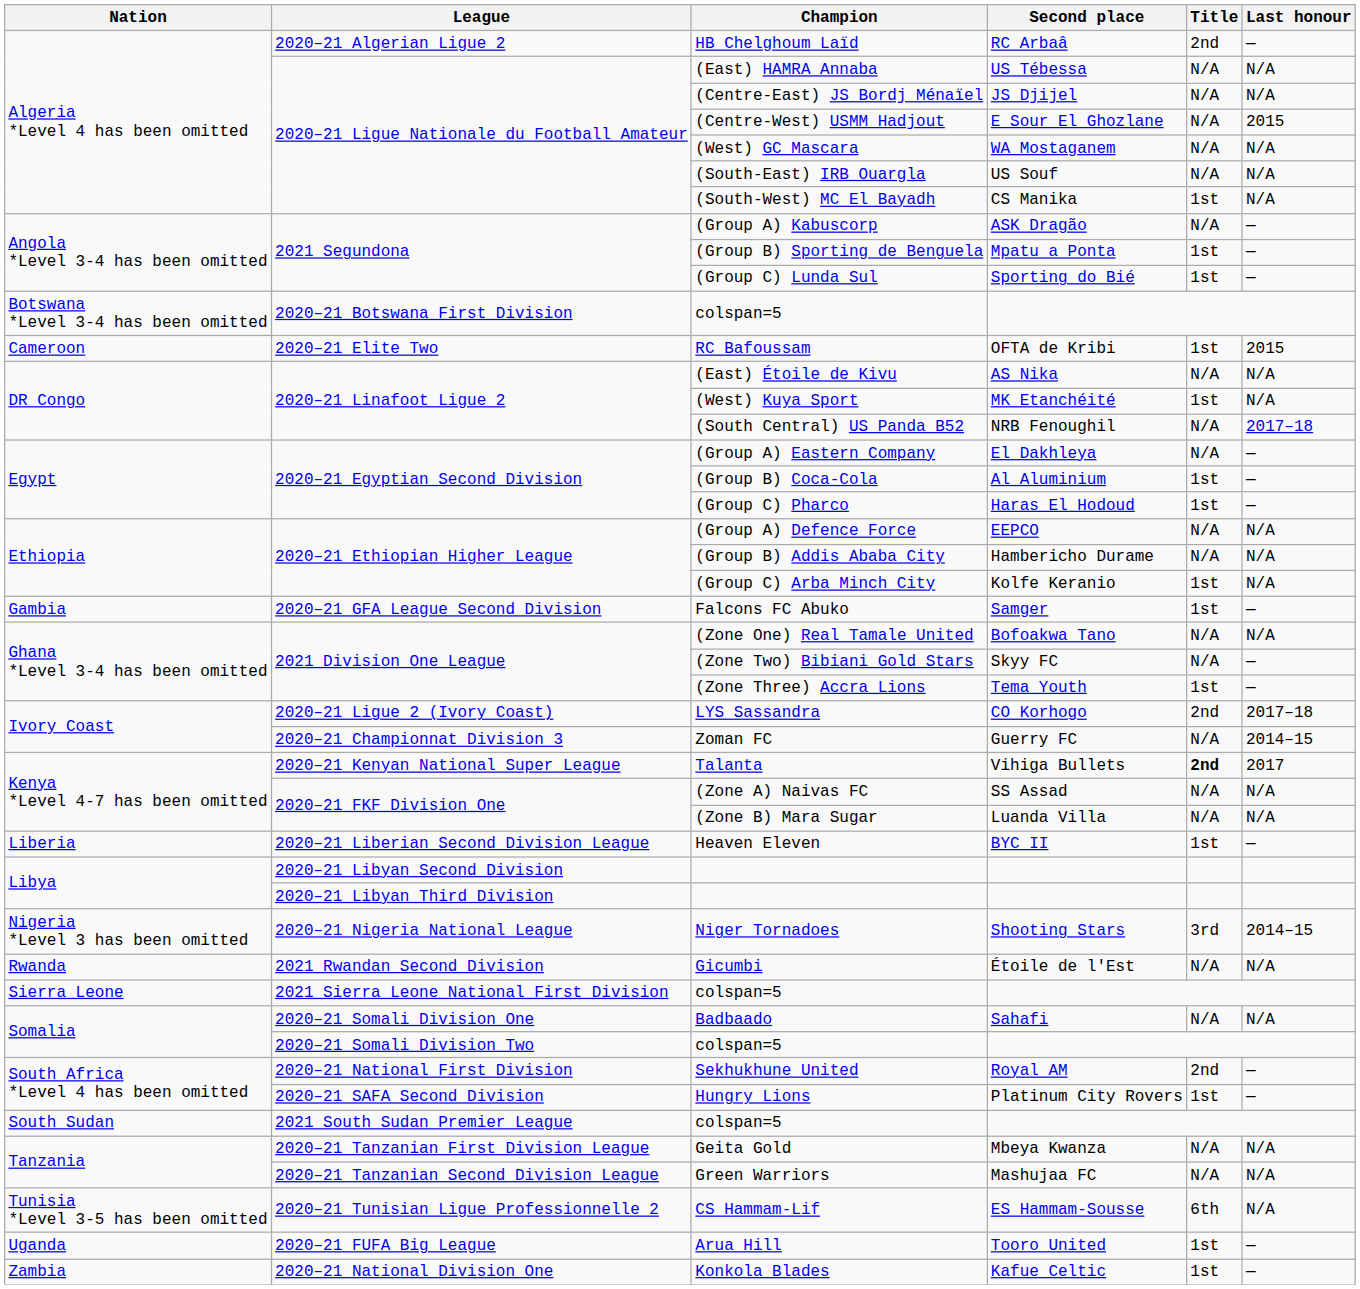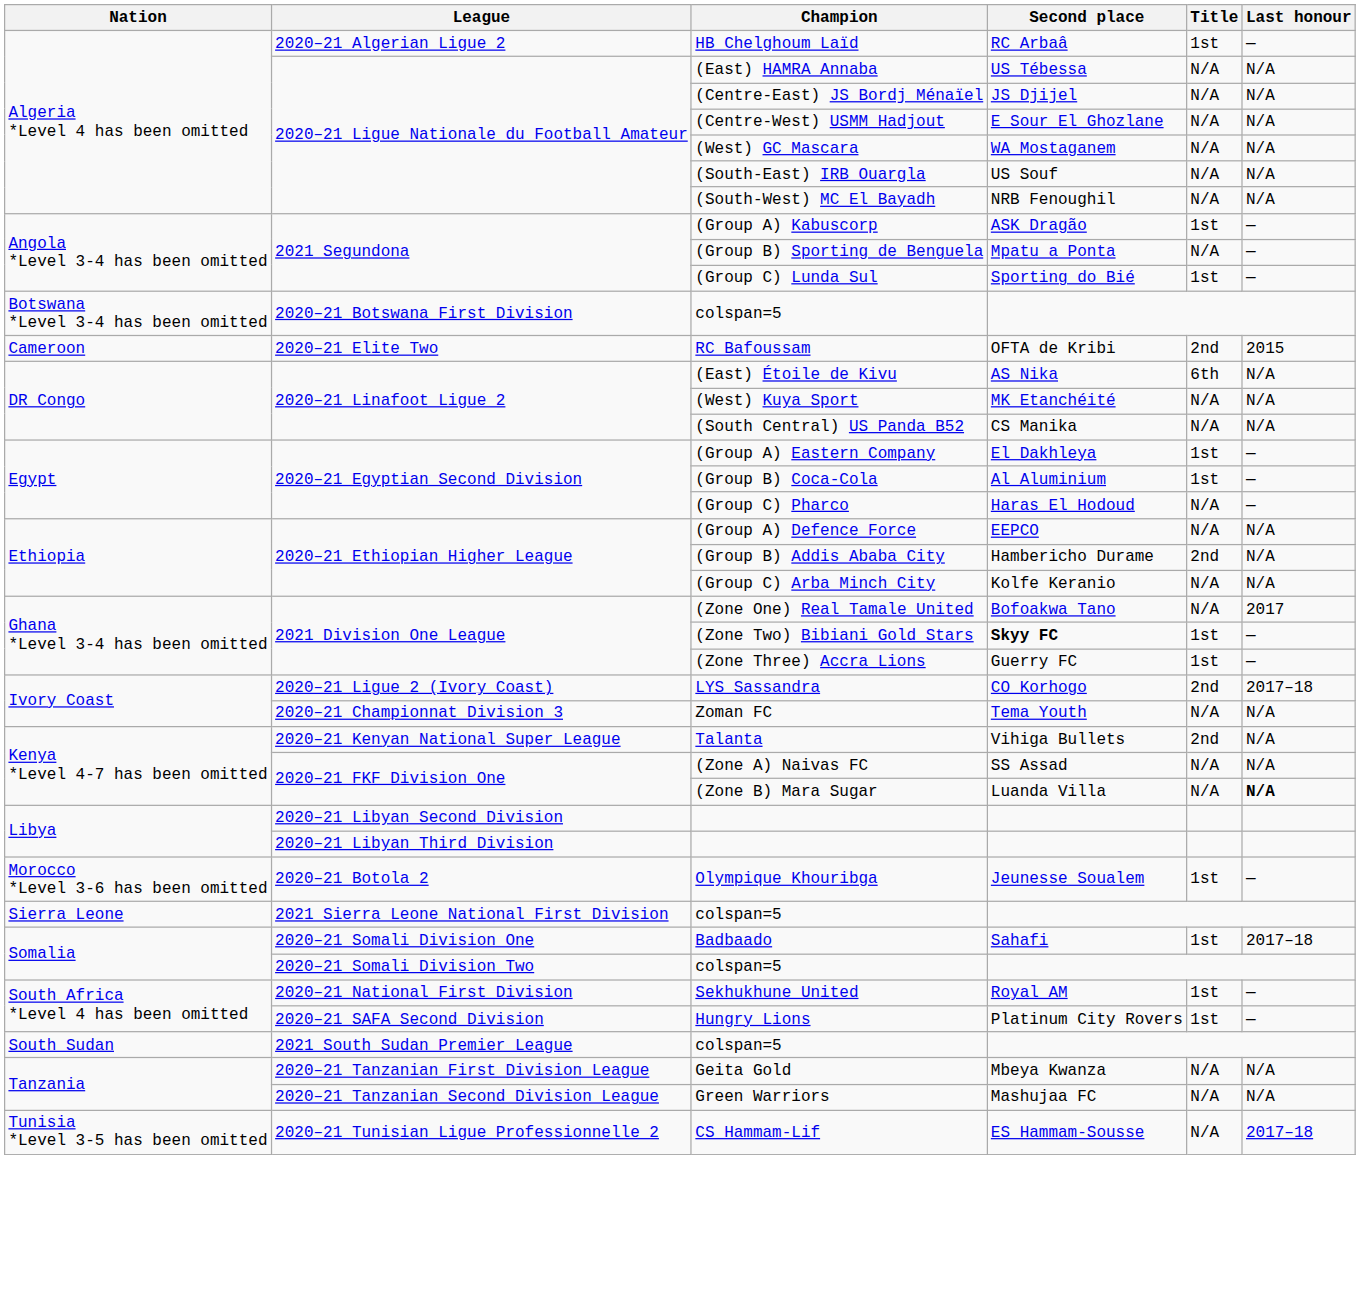(1205, 44) 2nd -> (1205, 44) 1st
(1265, 122) 2015 -> (1260, 122) N/A
(1034, 200) CS Manika -> (1053, 200) NRB Fenoughil
(1205, 200) 1st -> (1205, 200) N/A
(1205, 226) N/A -> (1205, 226) 1st
(1205, 252) 1st -> (1205, 252) N/A
(1205, 349) 1st -> (1205, 349) 2nd
(1205, 375) N/A -> (1205, 375) 6th
(1205, 401) 1st -> (1205, 401) N/A
(1053, 427) NRB Fenoughil -> (1034, 427) CS Manika
(1280, 427) 2017–18 -> (1260, 427) N/A
(1205, 453) N/A -> (1205, 453) 1st
(1205, 505) 1st -> (1205, 505) N/A
(1205, 557) N/A -> (1205, 557) 2nd
(1205, 583) 1st -> (1205, 583) N/A
- row: (438, 609)
(1260, 635) N/A -> (1265, 609) 2017
(1024, 662) normal -> (1024, 635) bold
(1205, 662) N/A -> (1205, 635) 1st
(1039, 688) Tema Youth -> (1034, 662) Guerry FC
(1034, 740) Guerry FC -> (1039, 714) Tema Youth
(1280, 740) 2014–15 -> (1260, 714) N/A
(1205, 766) bold -> (1205, 740) normal
(1265, 766) 2017 -> (1260, 740) N/A
(1260, 818) normal -> (1260, 792) bold
- row: (462, 844)
+ row: (352, 879)
- row: (424, 931)
- row: (409, 967)
(1205, 1019) N/A -> (1205, 941) 1st
(1260, 1019) N/A -> (1280, 941) 2017–18
(1205, 1071) 2nd -> (1205, 993) 1st
(1205, 1210) 6th -> (1205, 1132) N/A
(1260, 1210) N/A -> (1280, 1132) 2017–18
- row: (385, 1246)
- row: (414, 1272)
